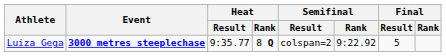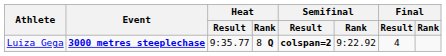(306, 43) normal -> (306, 43) bold
(397, 43) 5 -> (397, 43) 4
